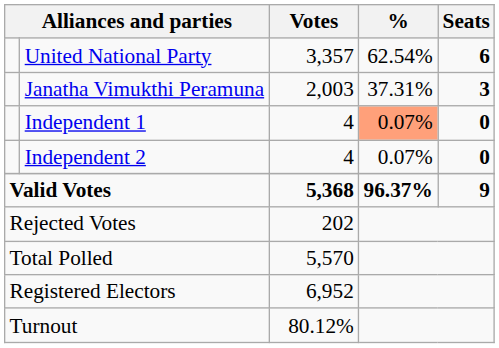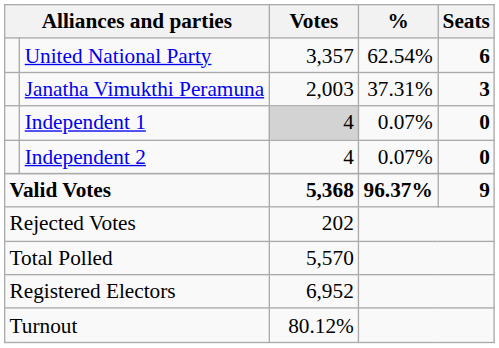(348, 122) no background -> (348, 122) lightgrey background
(405, 122) lightsalmon background -> (405, 122) no background
